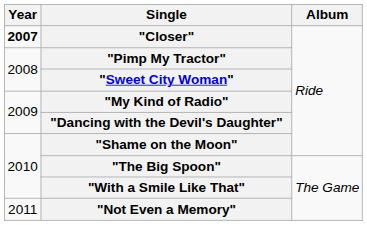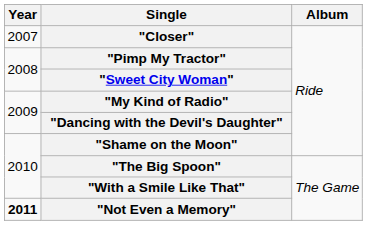(23, 36) bold -> (23, 36) normal
(23, 209) normal -> (23, 209) bold
